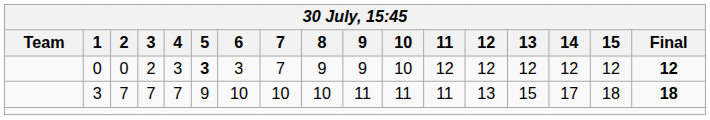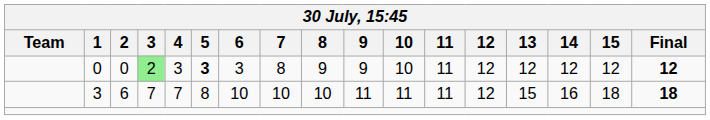(151, 68) no background -> (151, 68) lightgreen background
(280, 68) 7 -> (281, 68) 8
(445, 68) 12 -> (445, 68) 11
(124, 94) 7 -> (124, 94) 6
(205, 94) 9 -> (205, 94) 8
(486, 94) 13 -> (486, 94) 12
(569, 94) 17 -> (569, 94) 16
